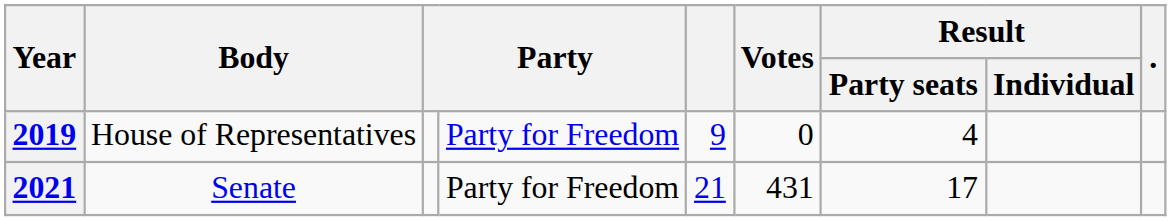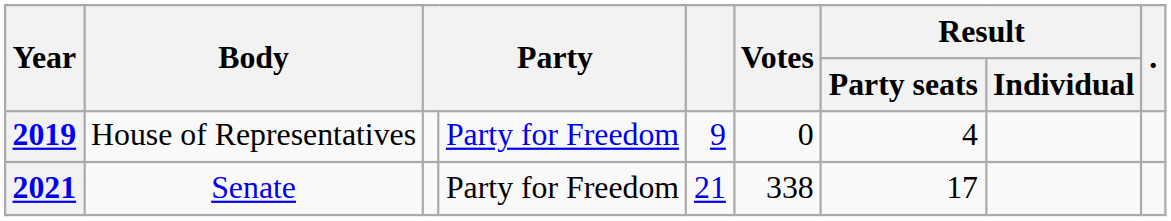(790, 188) 431 -> (790, 188) 338
